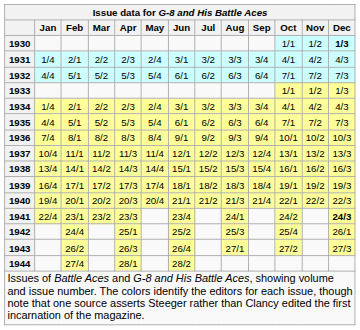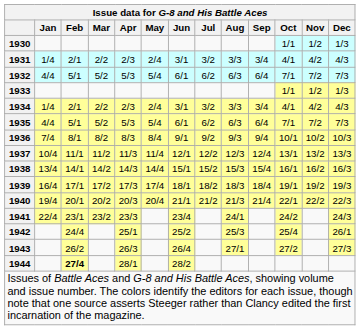(342, 43) bold -> (342, 43) normal
(342, 216) bold -> (342, 216) normal
(75, 263) normal -> (75, 263) bold
